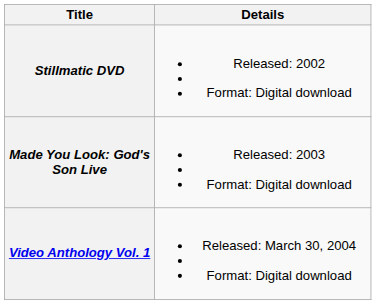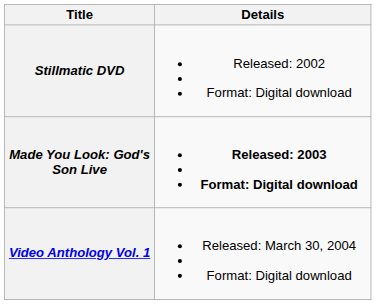(263, 170) normal -> (263, 170) bold
